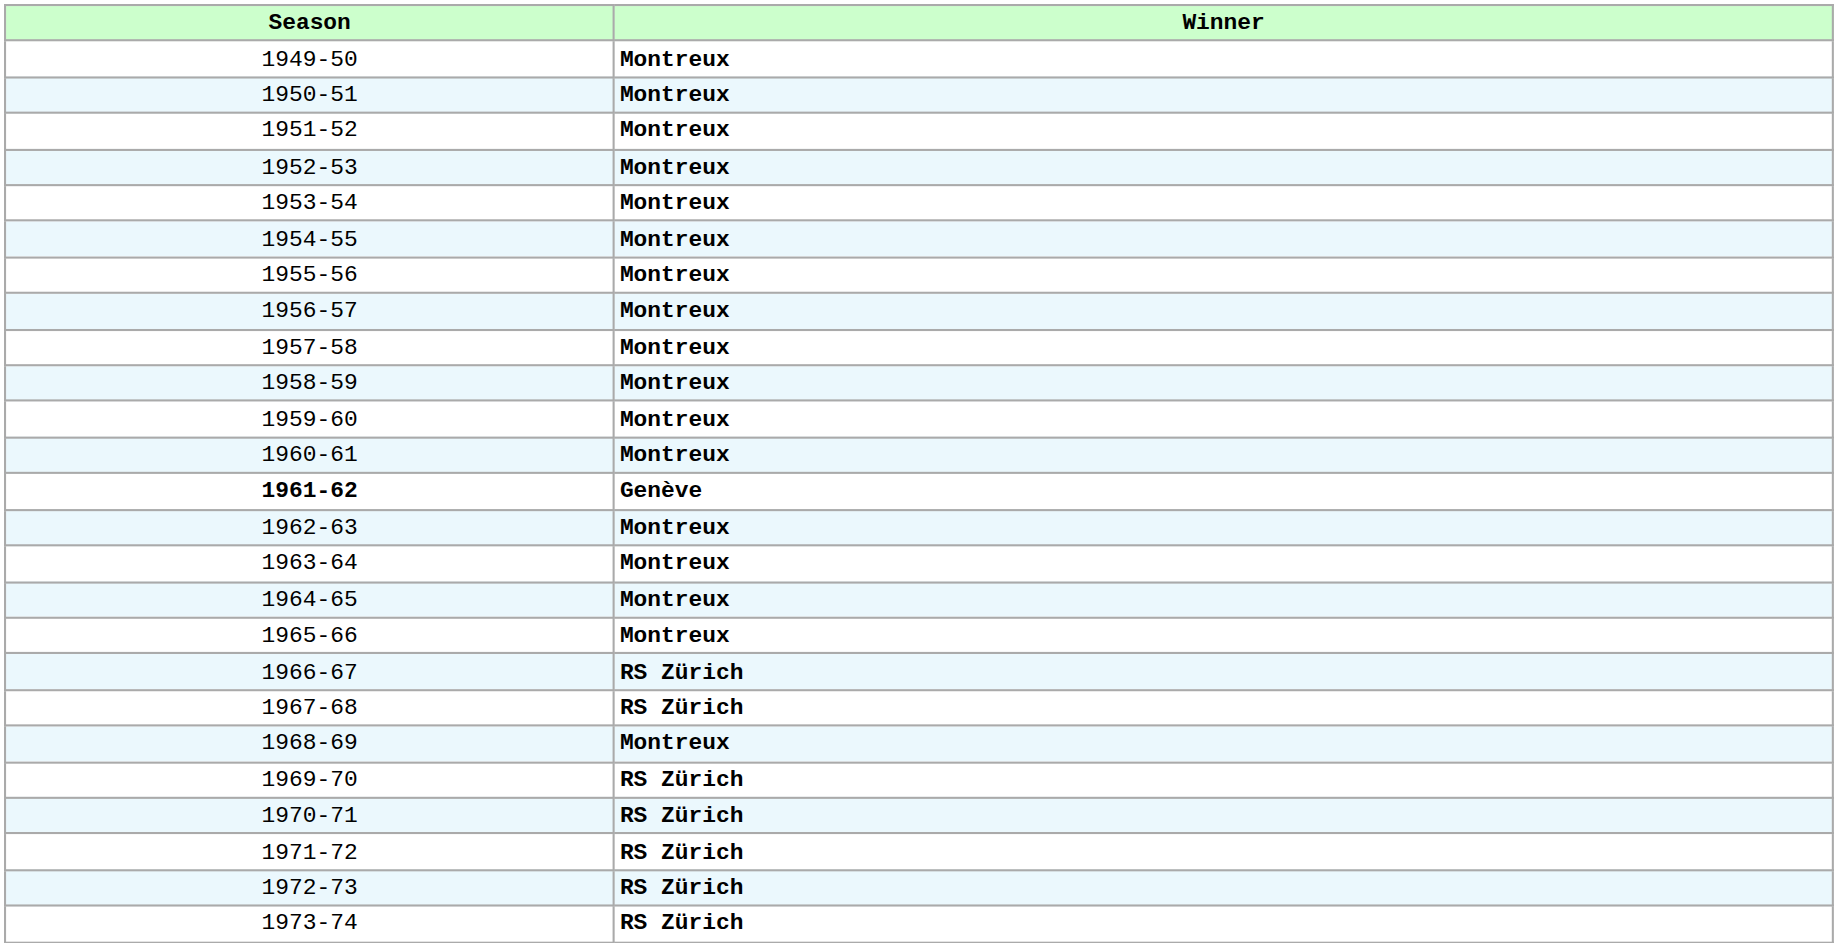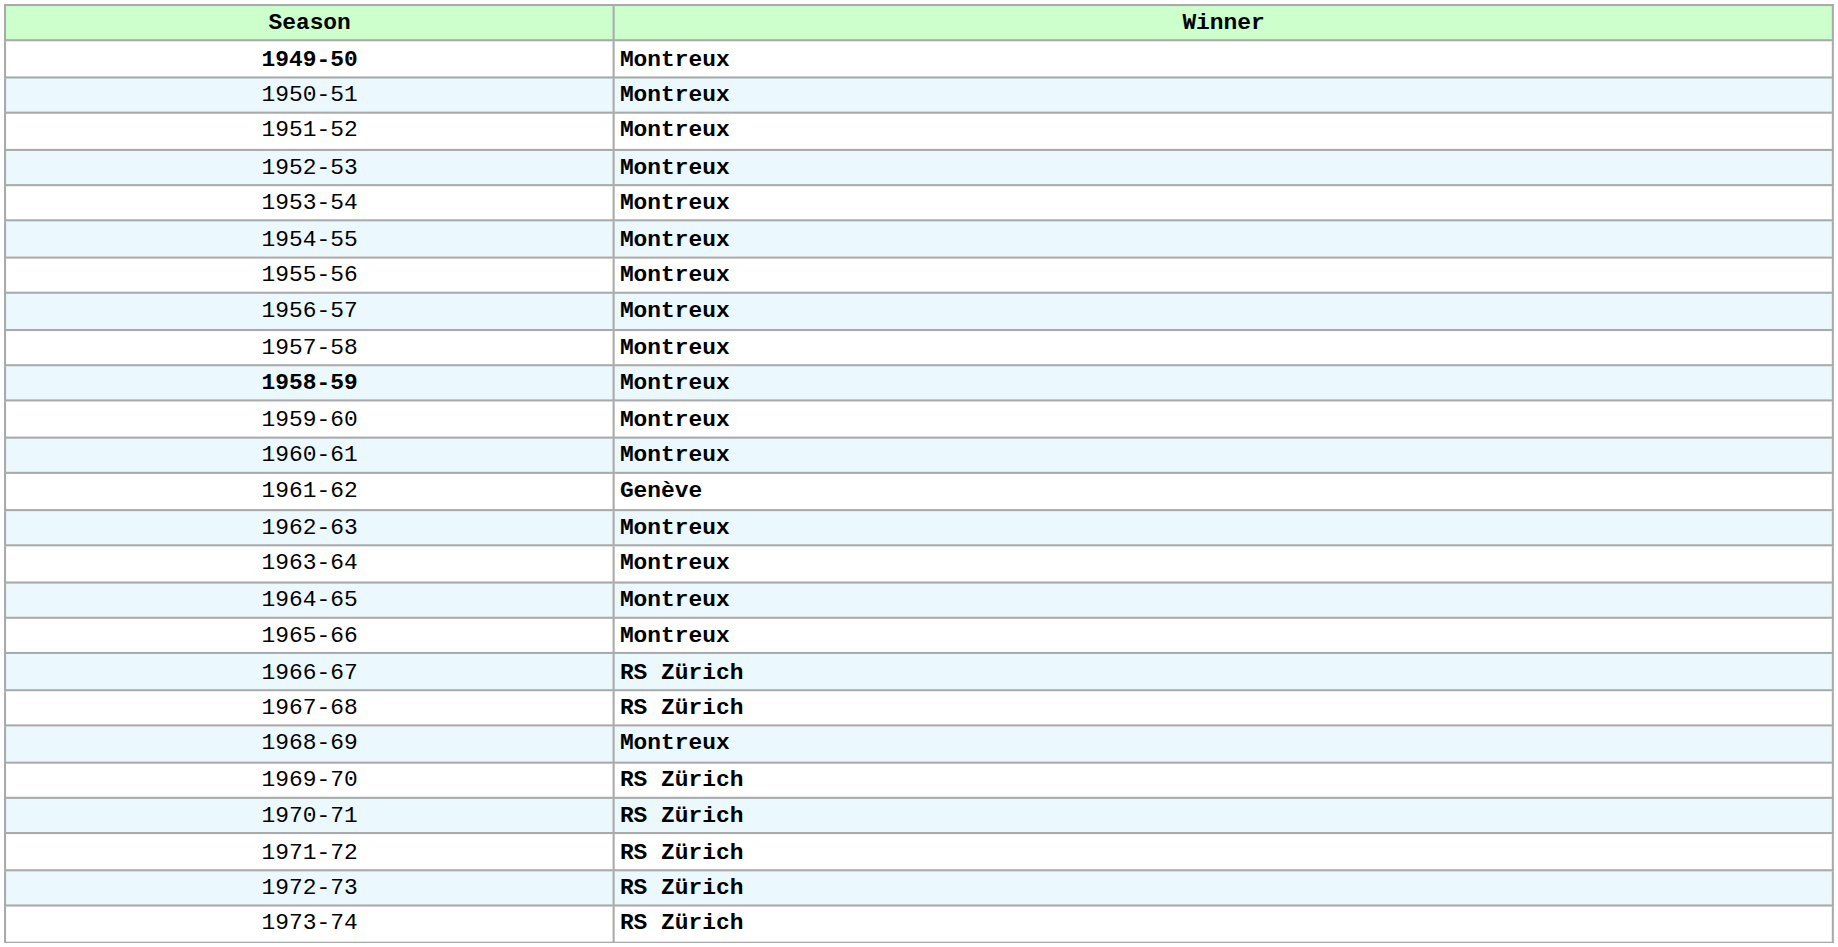(310, 59) normal -> (310, 59) bold
(310, 383) normal -> (310, 383) bold
(310, 491) bold -> (310, 491) normal
